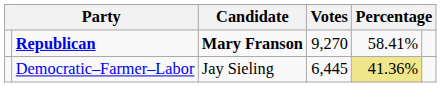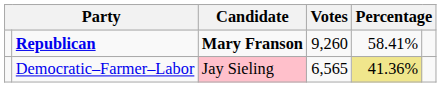(330, 43) 9,270 -> (330, 43) 9,260
(238, 69) no background -> (238, 69) pink background
(330, 69) 6,445 -> (330, 69) 6,565
